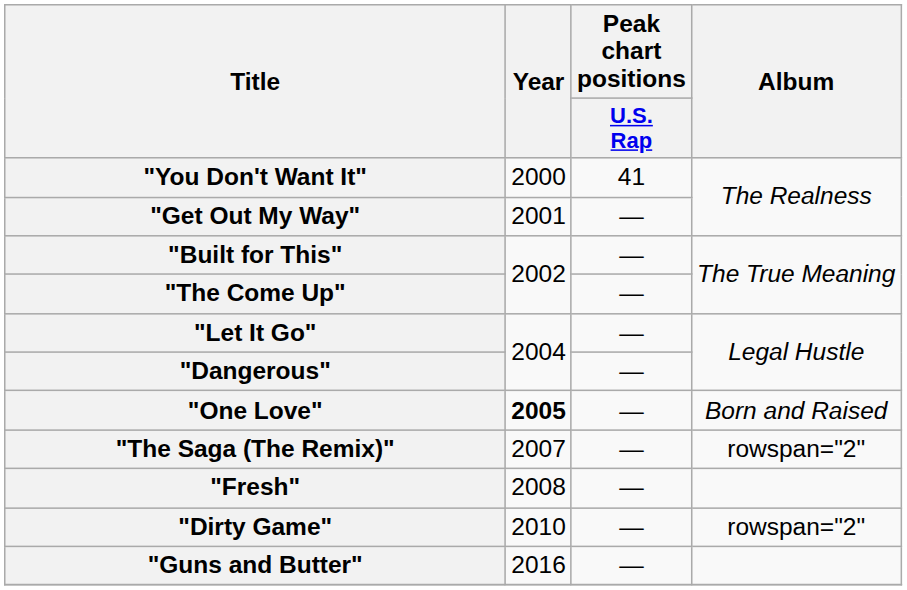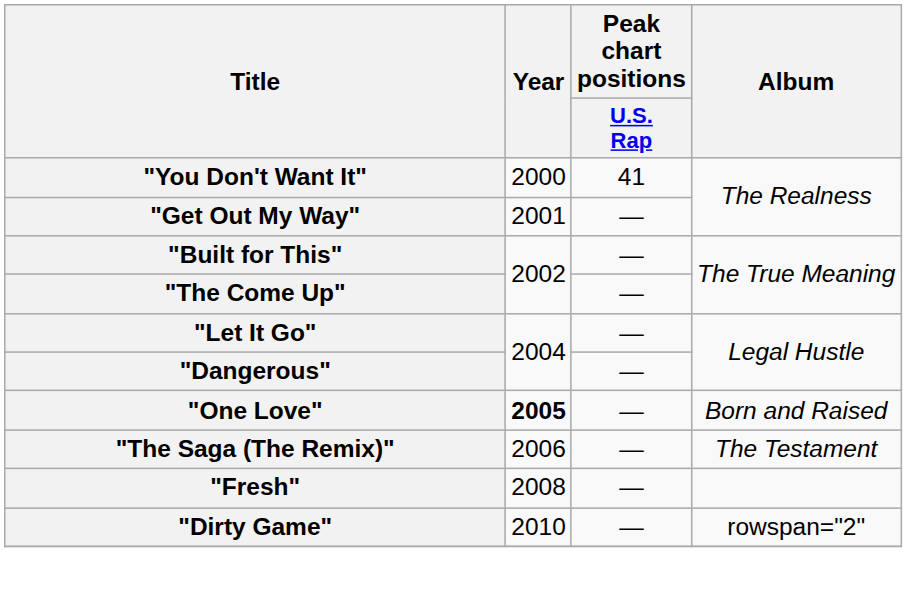(539, 448) 2007 -> (539, 448) 2006
(796, 448) rowspan="2" -> (796, 448) The Testament
- row: (255, 565)
